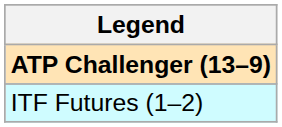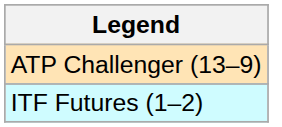(141, 64) bold -> (136, 64) normal
